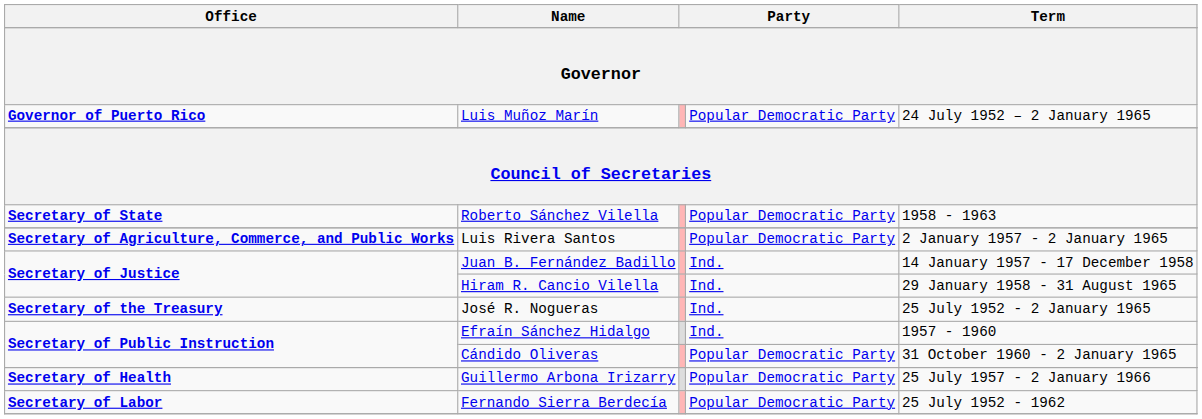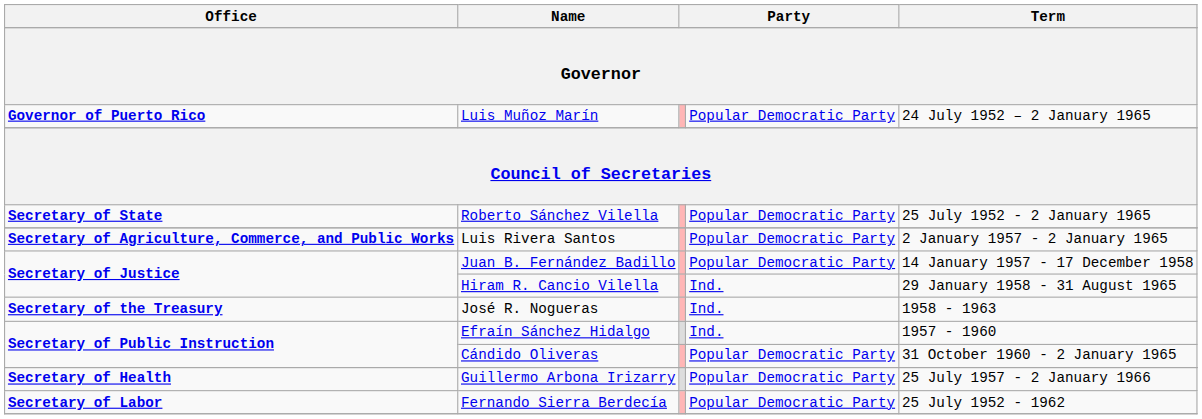(949, 216) 1958 - 1963 -> (1026, 216) 25 July 1952 - 2 January 1965
(706, 263) Ind. -> (792, 263) Popular Democratic Party
(1026, 309) 25 July 1952 - 2 January 1965 -> (949, 309) 1958 - 1963
